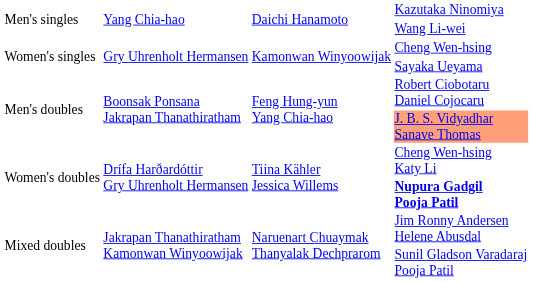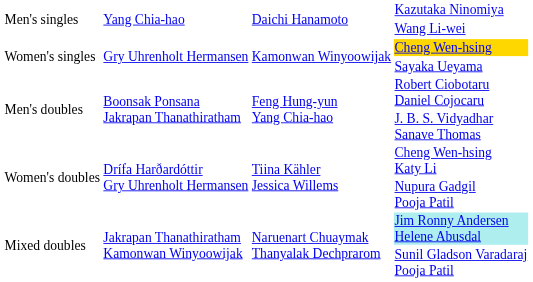(443, 47) no background -> (443, 47) gold background
(444, 126) lightsalmon background -> (444, 126) no background
(439, 194) bold -> (435, 194) normal
(452, 228) no background -> (452, 228) paleturquoise background
